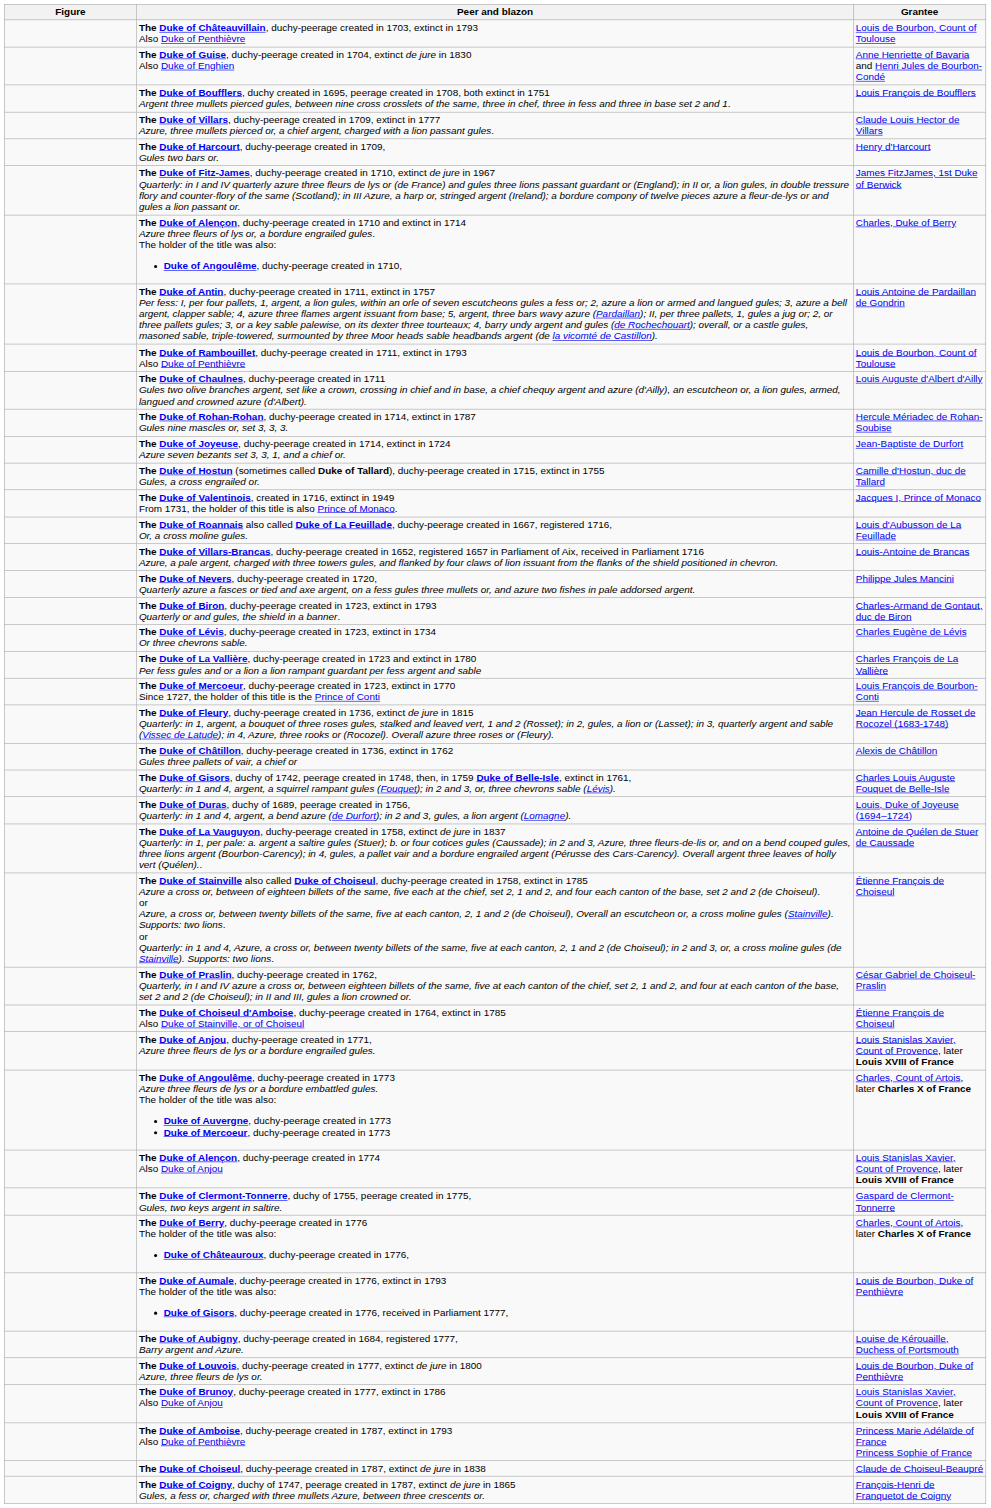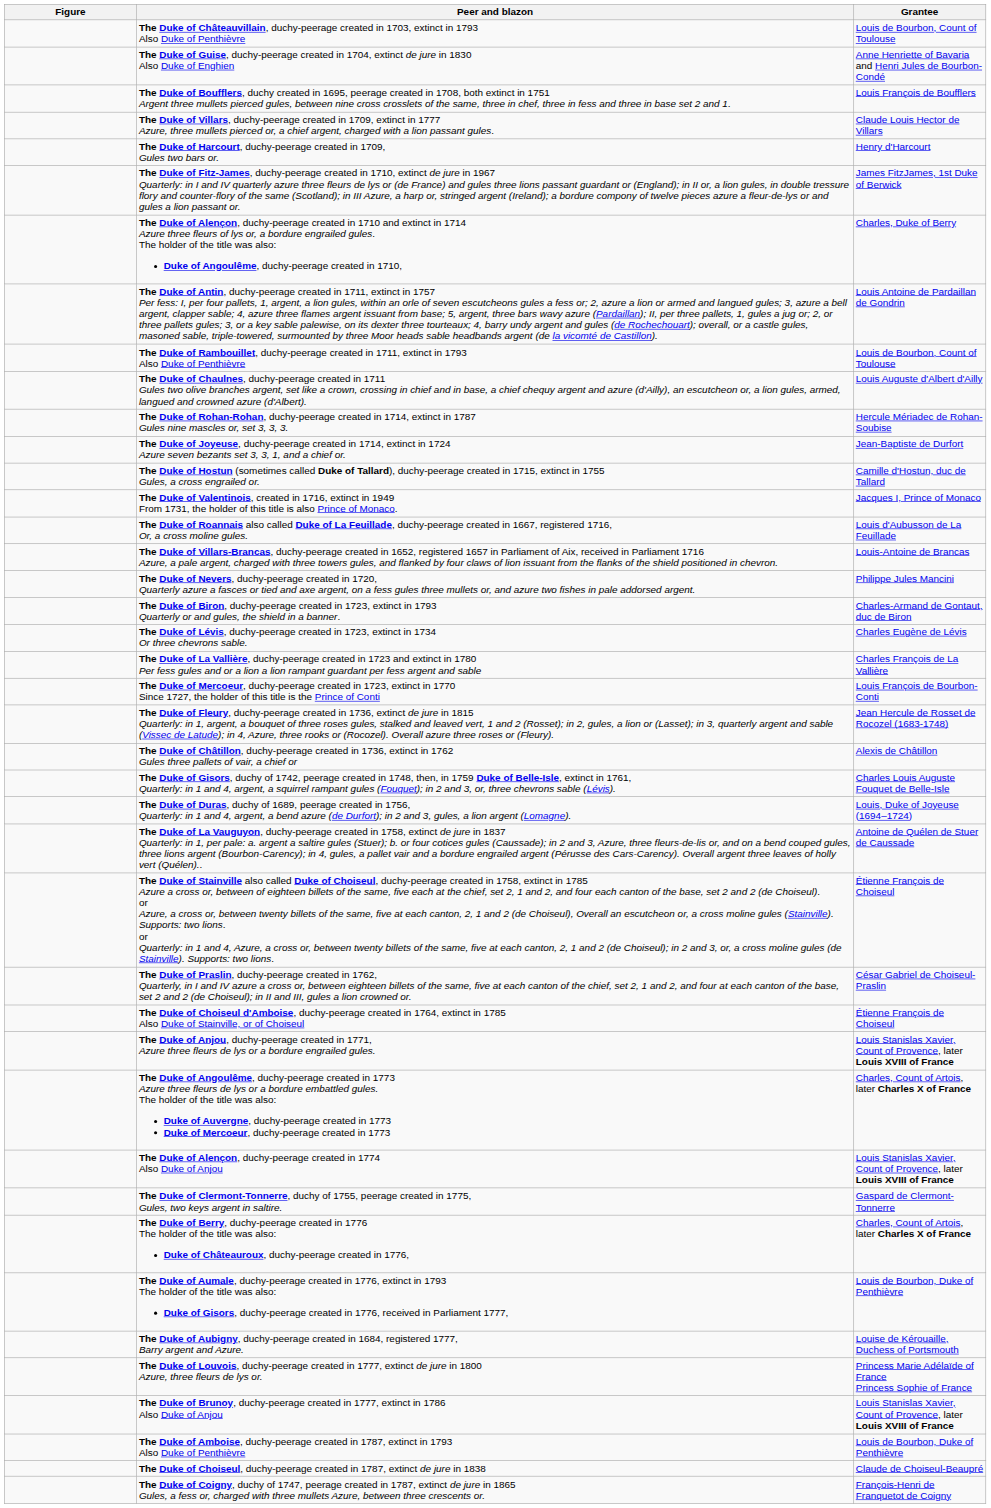(914, 1371) Louis de Bourbon, Duke of Penthièvre -> (915, 1376) Princess Marie Adélaïde of France Princess Sophie of France
(915, 1441) Princess Marie Adélaïde of France Princess Sophie of France -> (914, 1447) Louis de Bourbon, Duke of Penthièvre
